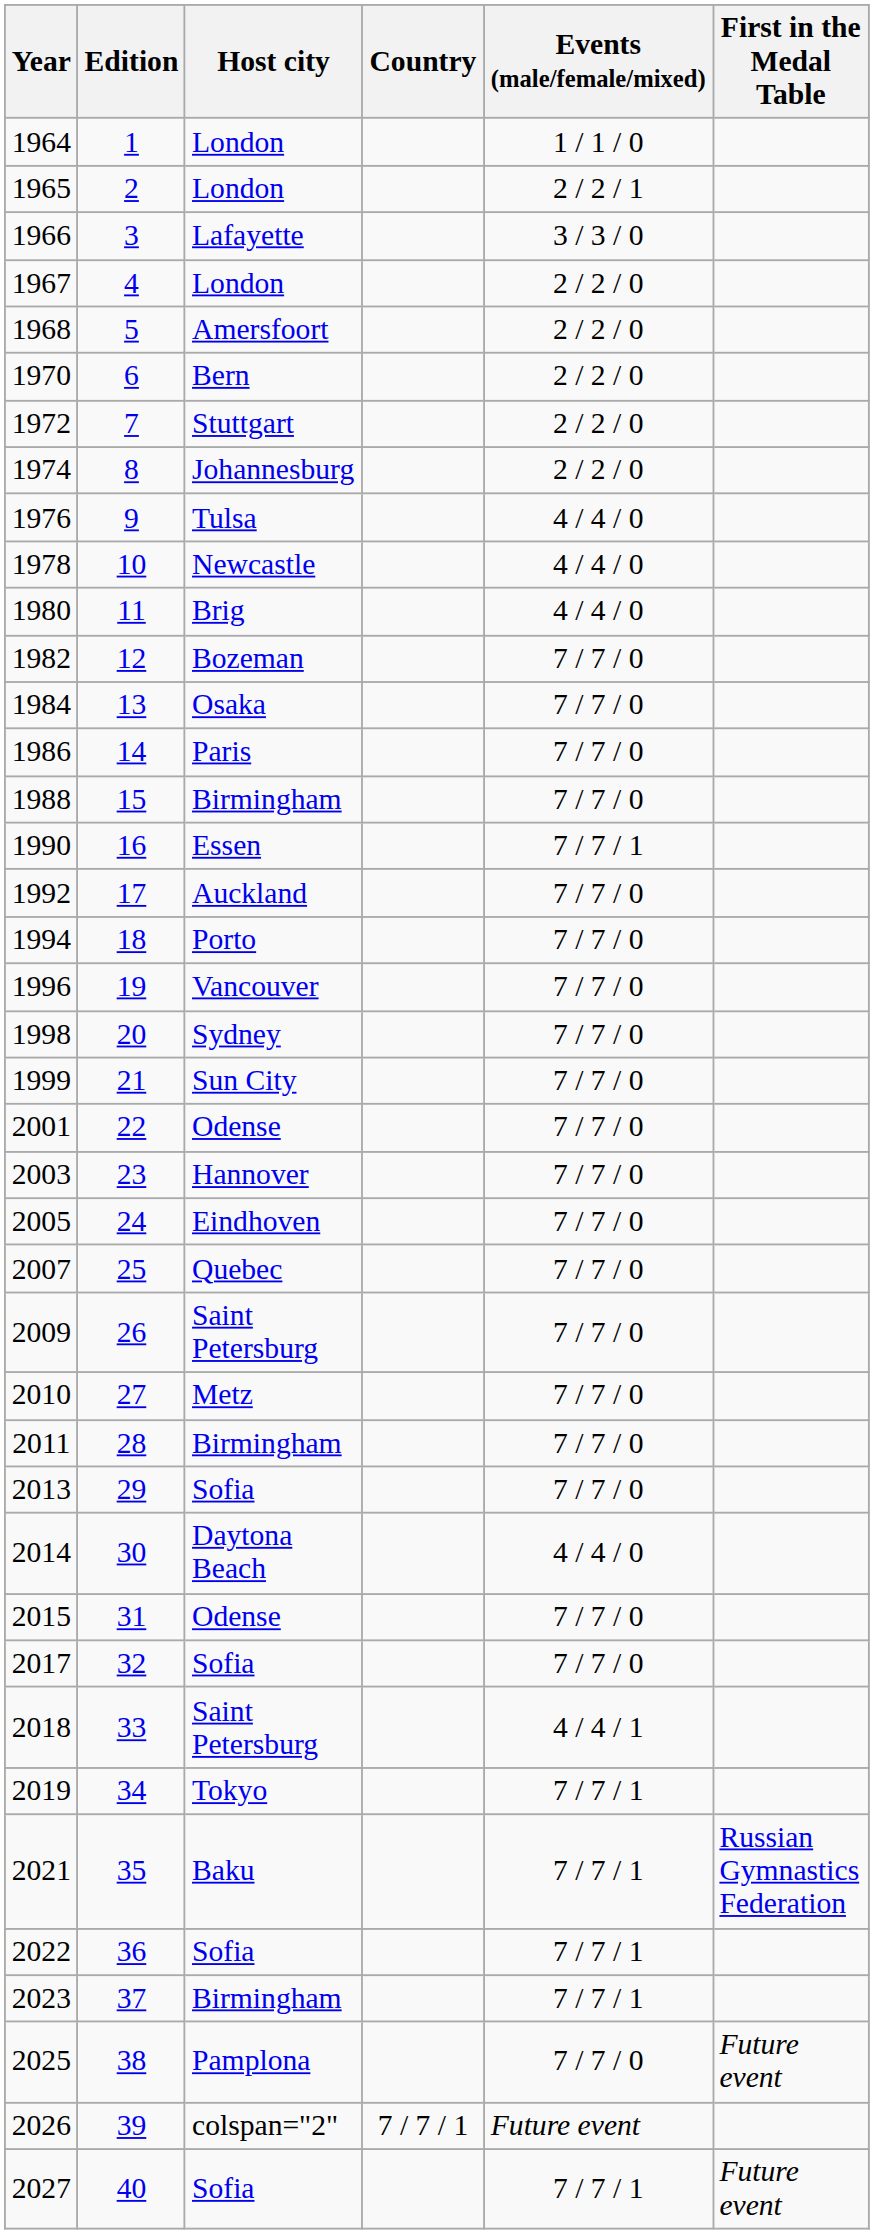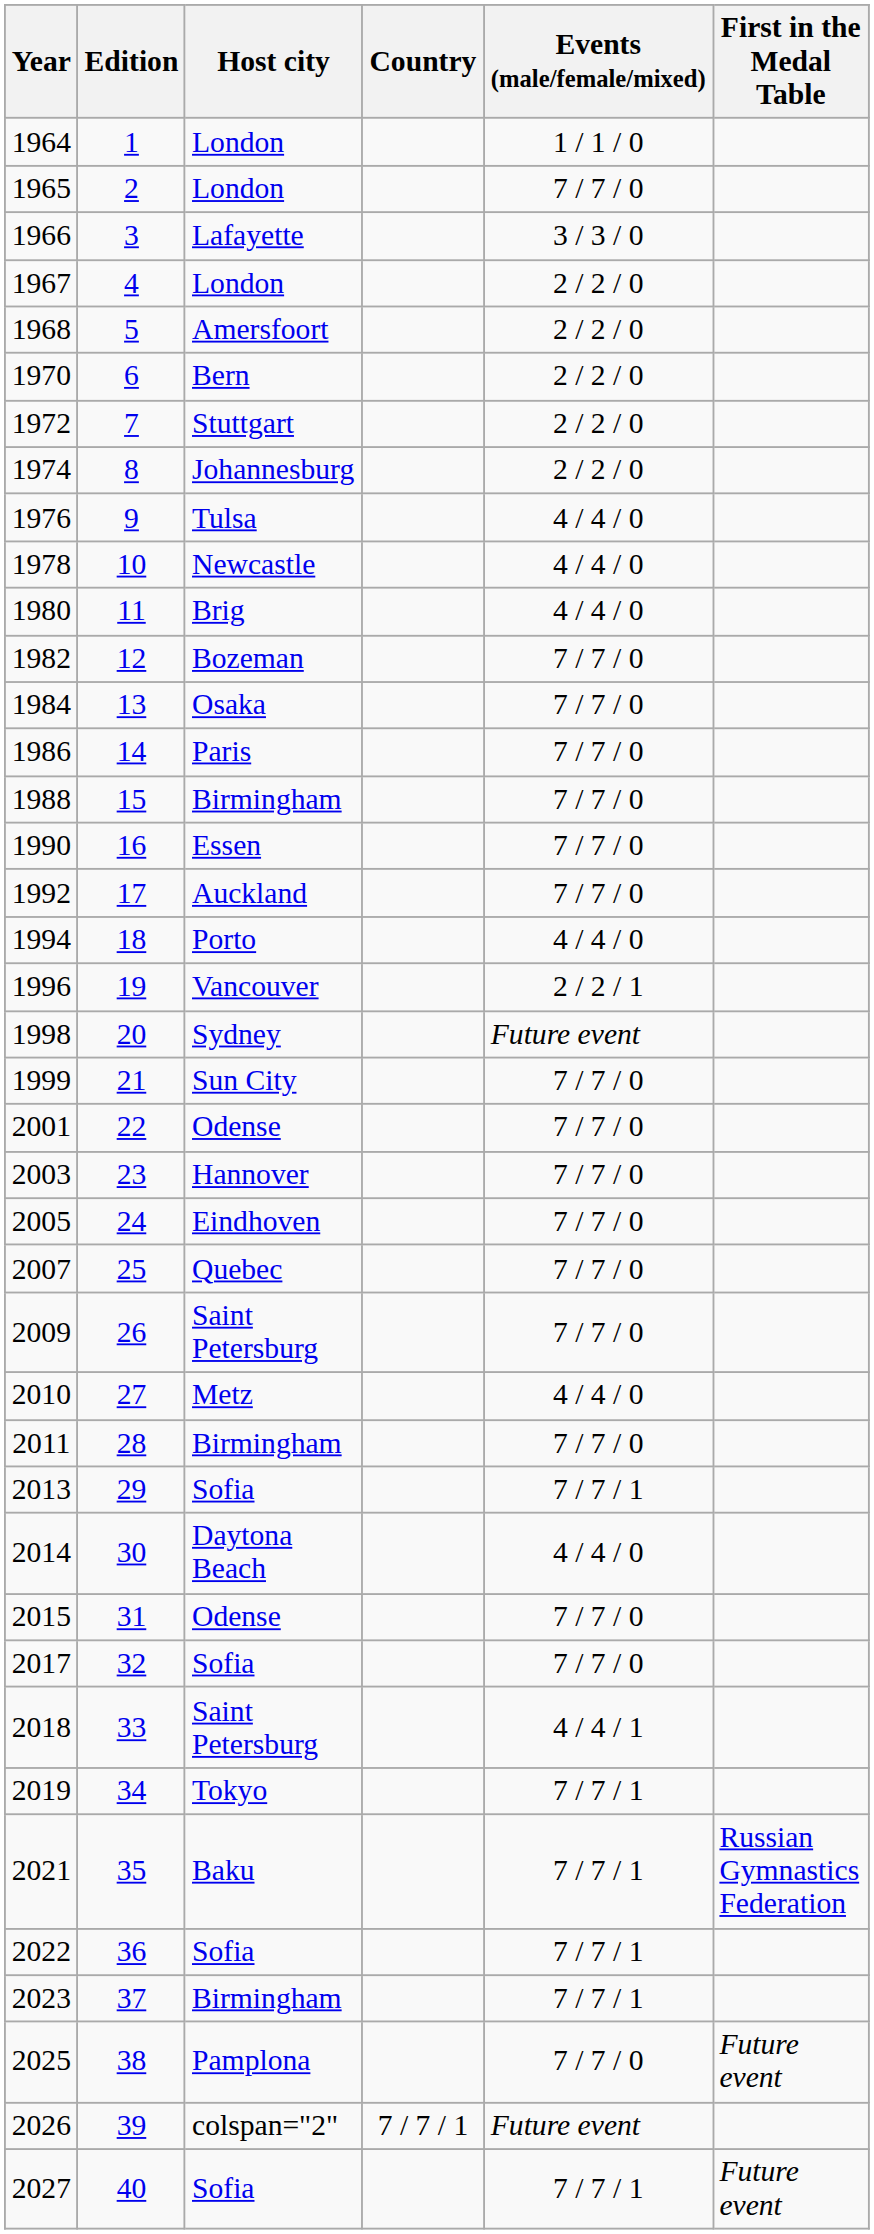(598, 188) 2 / 2 / 1 -> (598, 188) 7 / 7 / 0
(598, 845) 7 / 7 / 1 -> (598, 845) 7 / 7 / 0
(598, 939) 7 / 7 / 0 -> (598, 939) 4 / 4 / 0
(598, 986) 7 / 7 / 0 -> (598, 986) 2 / 2 / 1
(598, 1033) 7 / 7 / 0 -> (565, 1033) Future event
(598, 1395) 7 / 7 / 0 -> (598, 1395) 4 / 4 / 0
(598, 1489) 7 / 7 / 0 -> (598, 1489) 7 / 7 / 1
